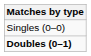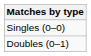(39, 43) bold -> (38, 43) normal
